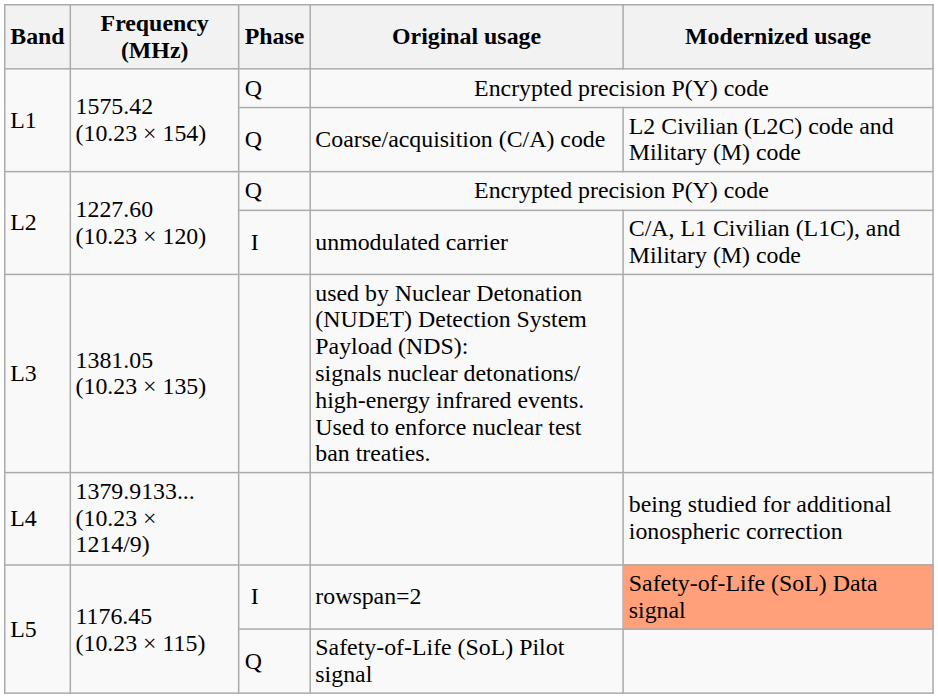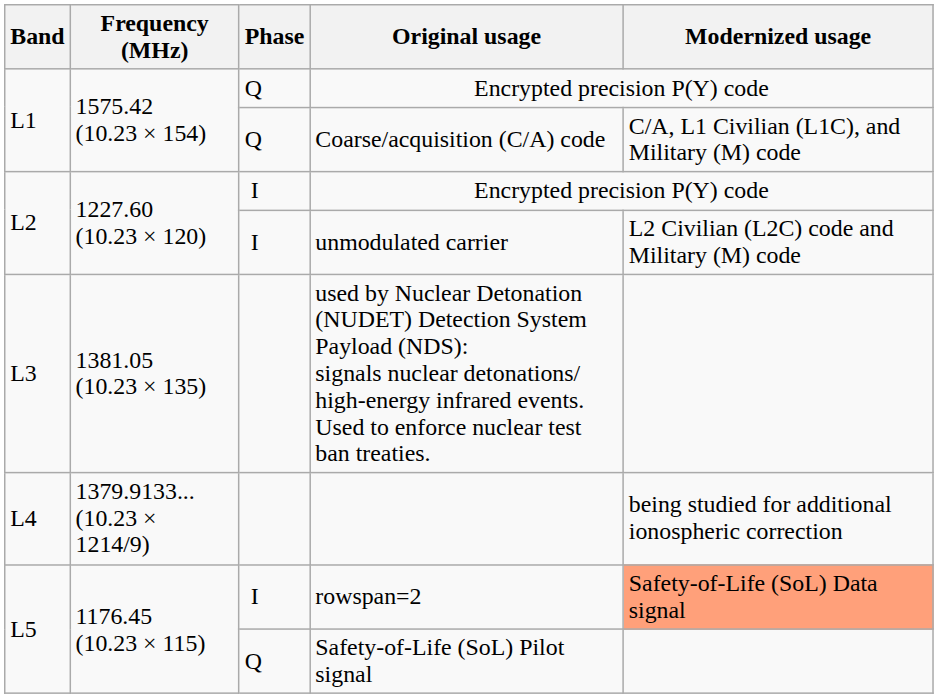(761, 139) L2 Civilian (L2C) code and Military (M) code -> (765, 139) C/A, L1 Civilian (L1C), and Military (M) code
(253, 190) Q -> (252, 190) I
(765, 241) C/A, L1 Civilian (L1C), and Military (M) code -> (761, 241) L2 Civilian (L2C) code and Military (M) code
